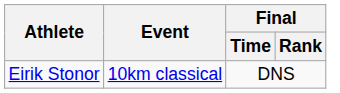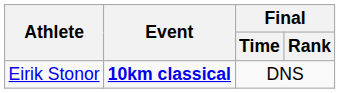(165, 74) normal -> (169, 74) bold
